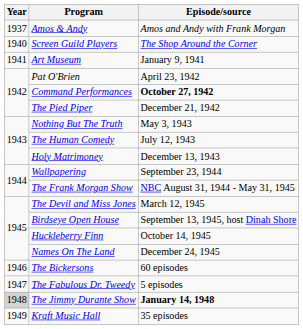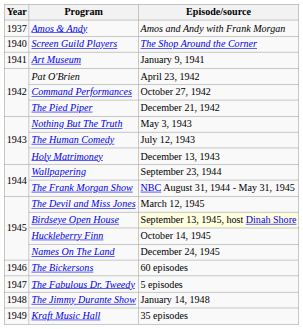(177, 92) bold -> (176, 92) normal
(218, 220) no background -> (218, 220) lightyellow background
(17, 300) lightgrey background -> (17, 300) no background
(177, 300) bold -> (175, 300) normal
